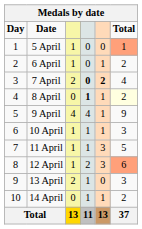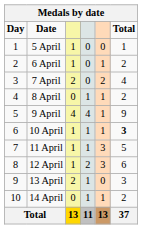(124, 46) lightsalmon background -> (124, 46) no background
(88, 80) bold -> (88, 80) normal
(103, 80) bold -> (103, 80) normal
(88, 97) bold -> (88, 97) normal
(124, 97) lightyellow background -> (124, 97) no background
(124, 131) normal -> (124, 131) bold
(124, 165) lightsalmon background -> (124, 165) no background
